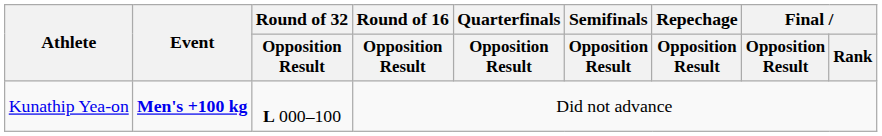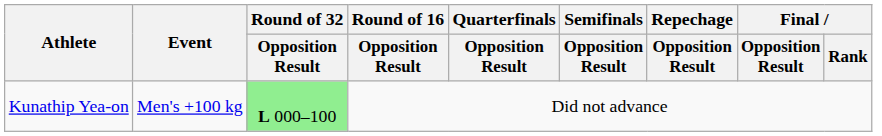(192, 106) bold -> (190, 106) normal
(302, 116) no background -> (297, 116) lightgreen background
